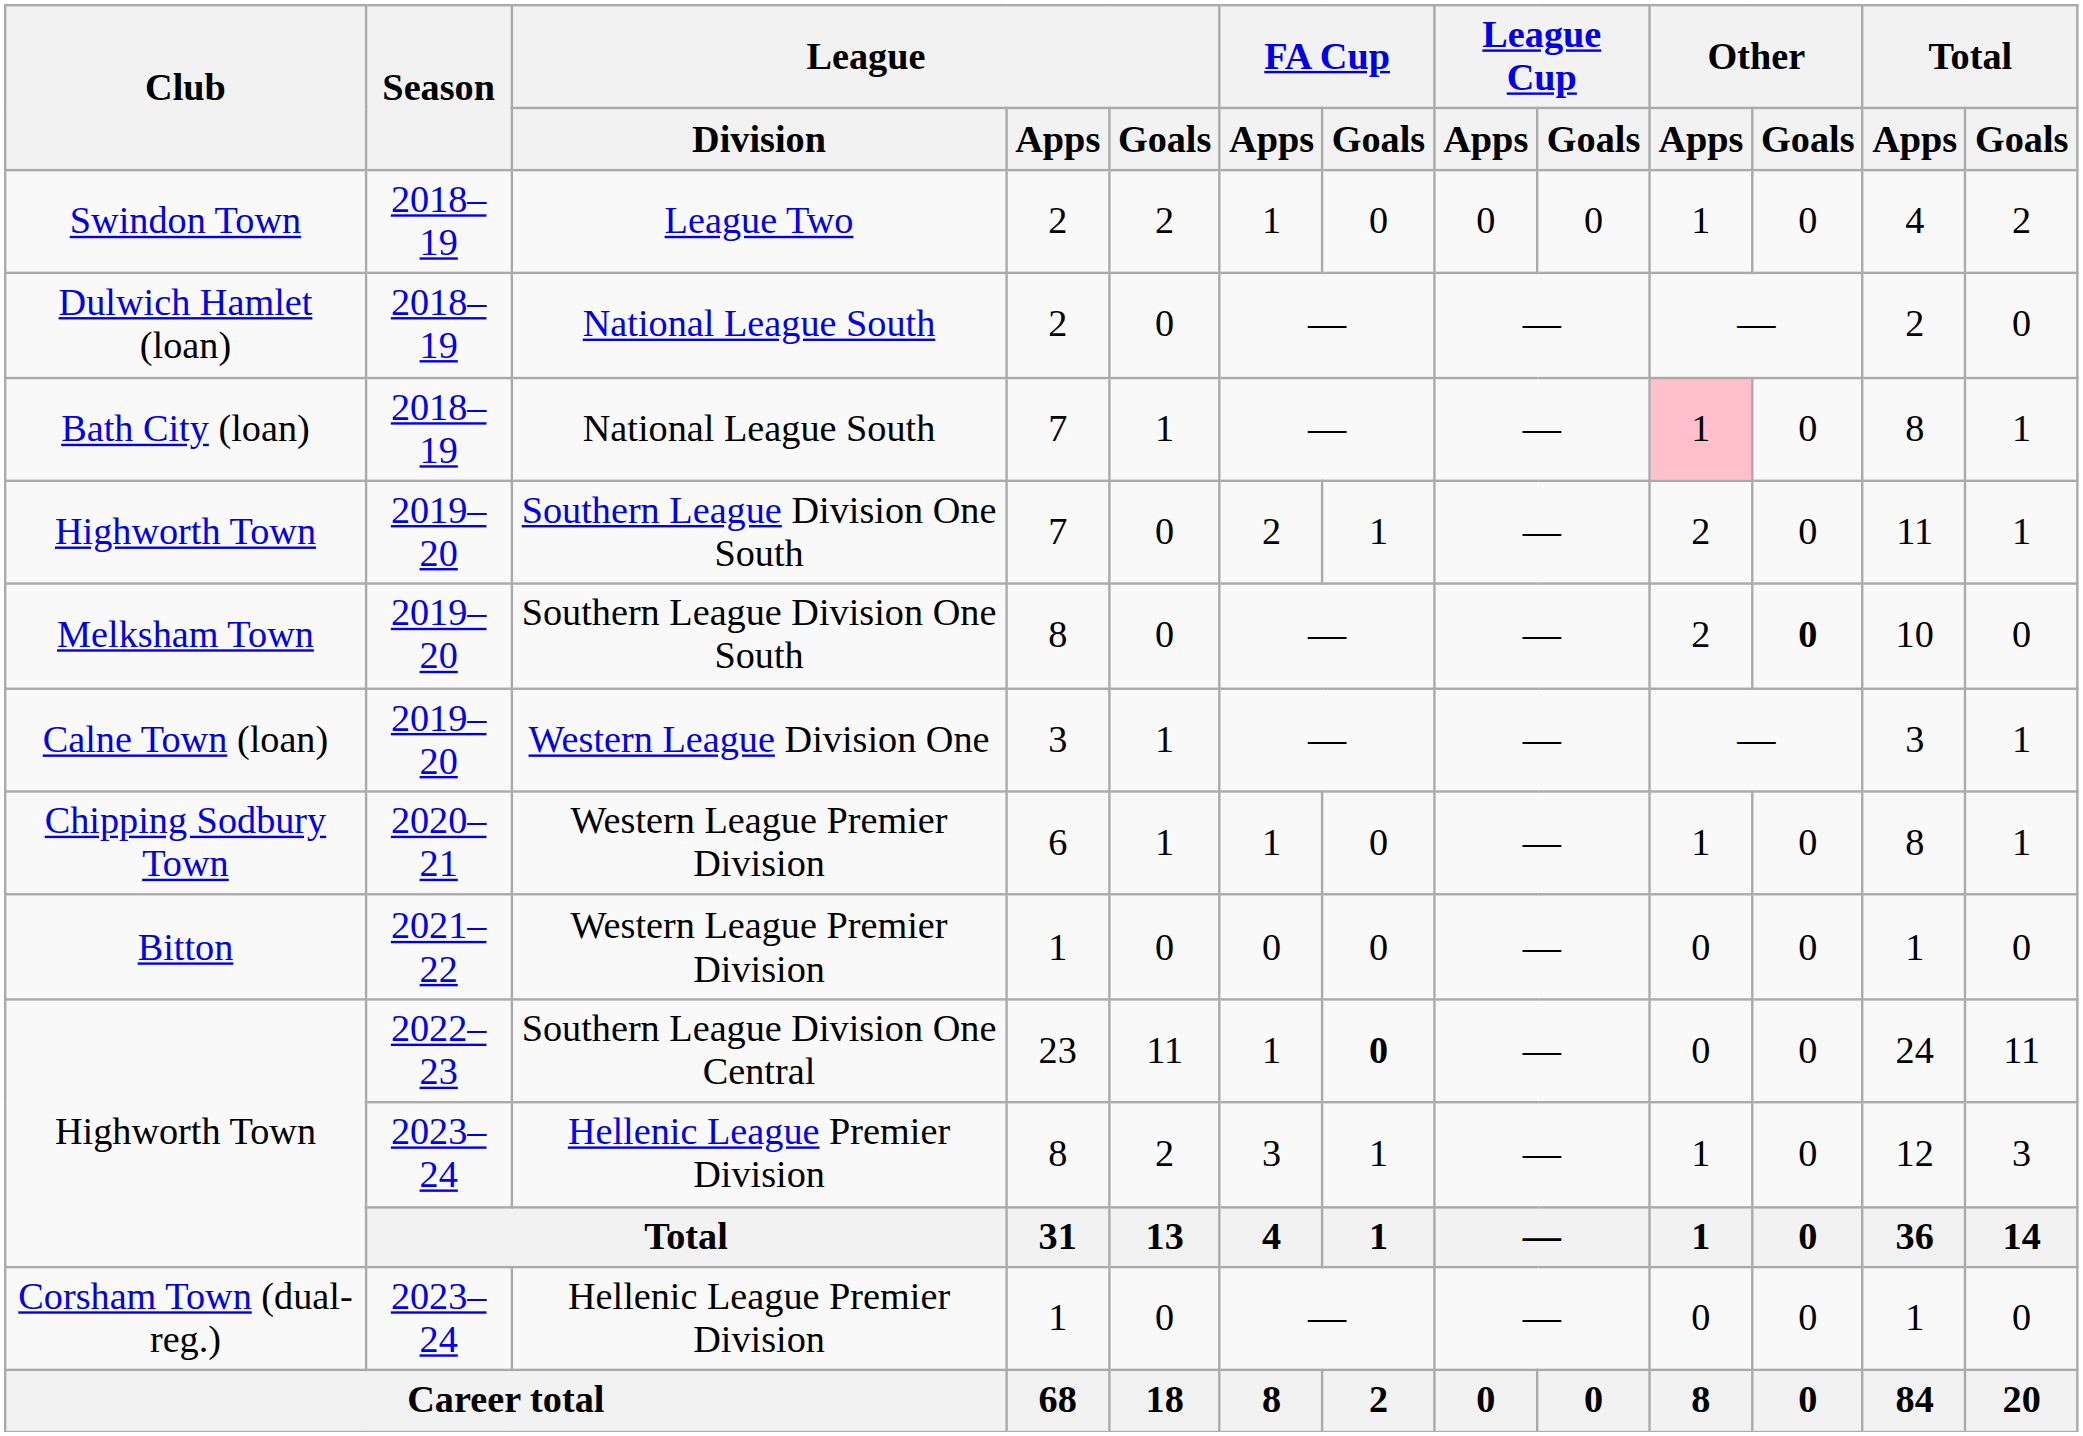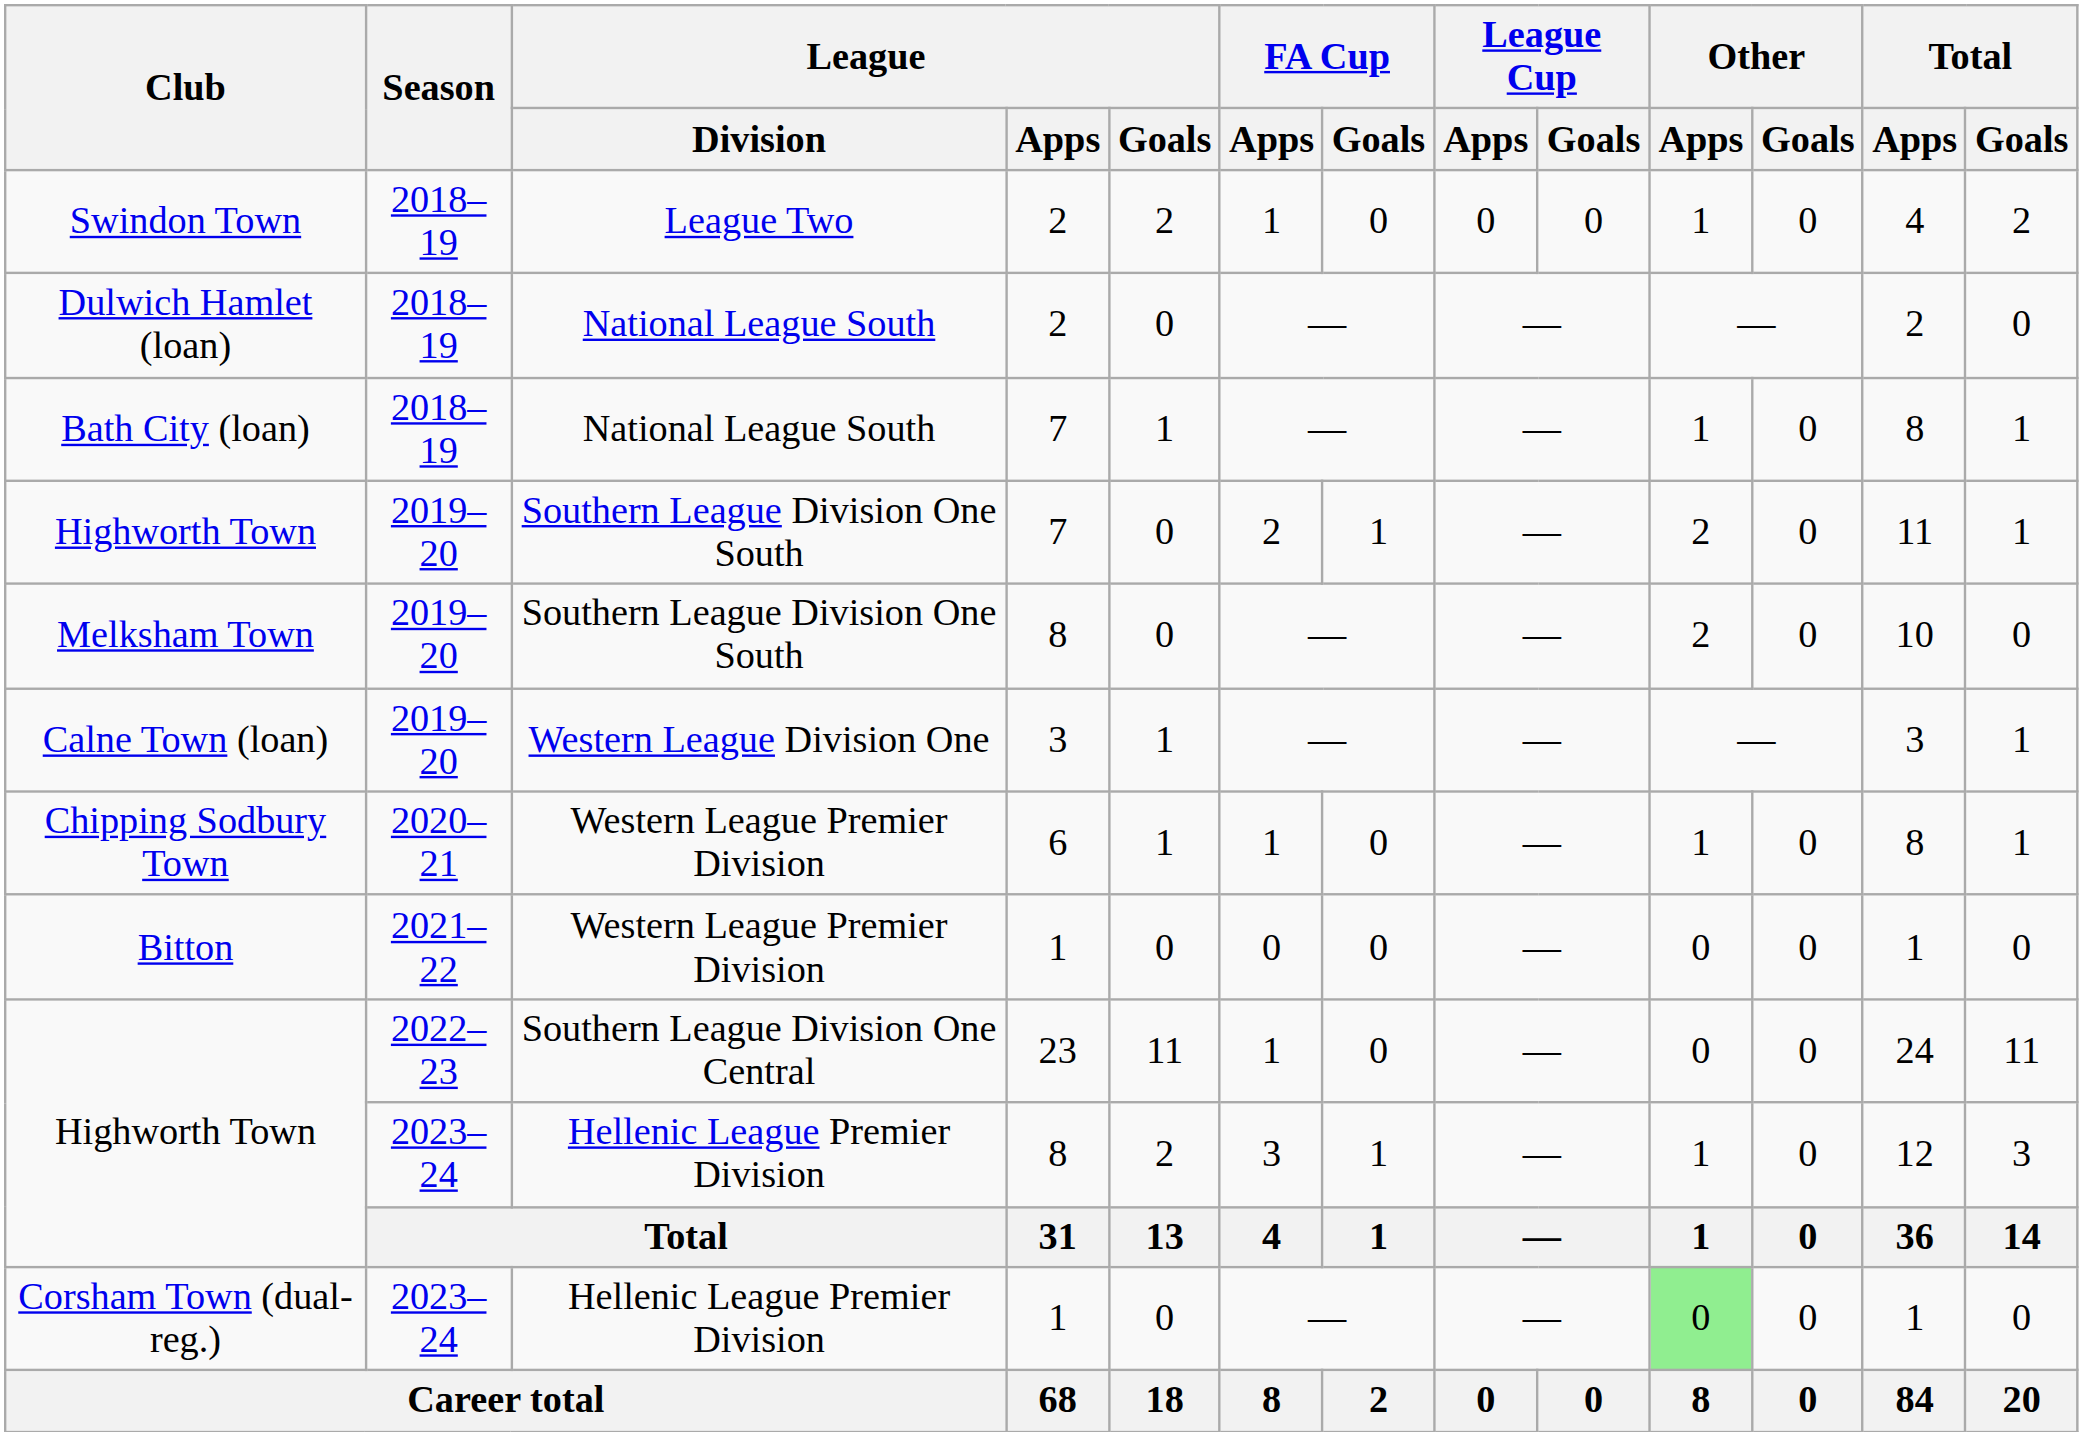(1701, 427) pink background -> (1701, 427) no background
(1808, 635) bold -> (1808, 635) normal
(1378, 1049) bold -> (1378, 1049) normal
(1701, 1317) no background -> (1701, 1317) lightgreen background
